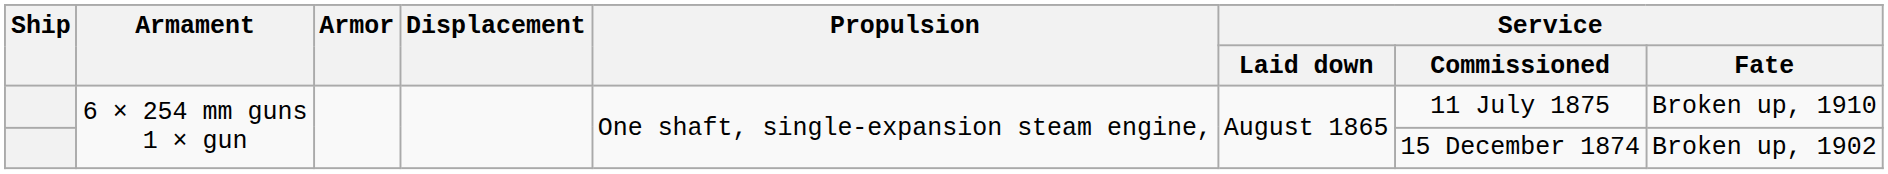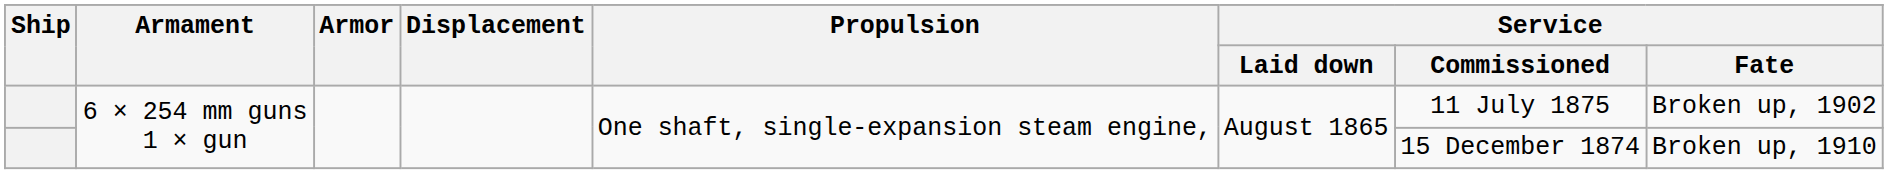(1764, 107) Broken up, 1910 -> (1764, 107) Broken up, 1902
(1764, 147) Broken up, 1902 -> (1764, 147) Broken up, 1910
